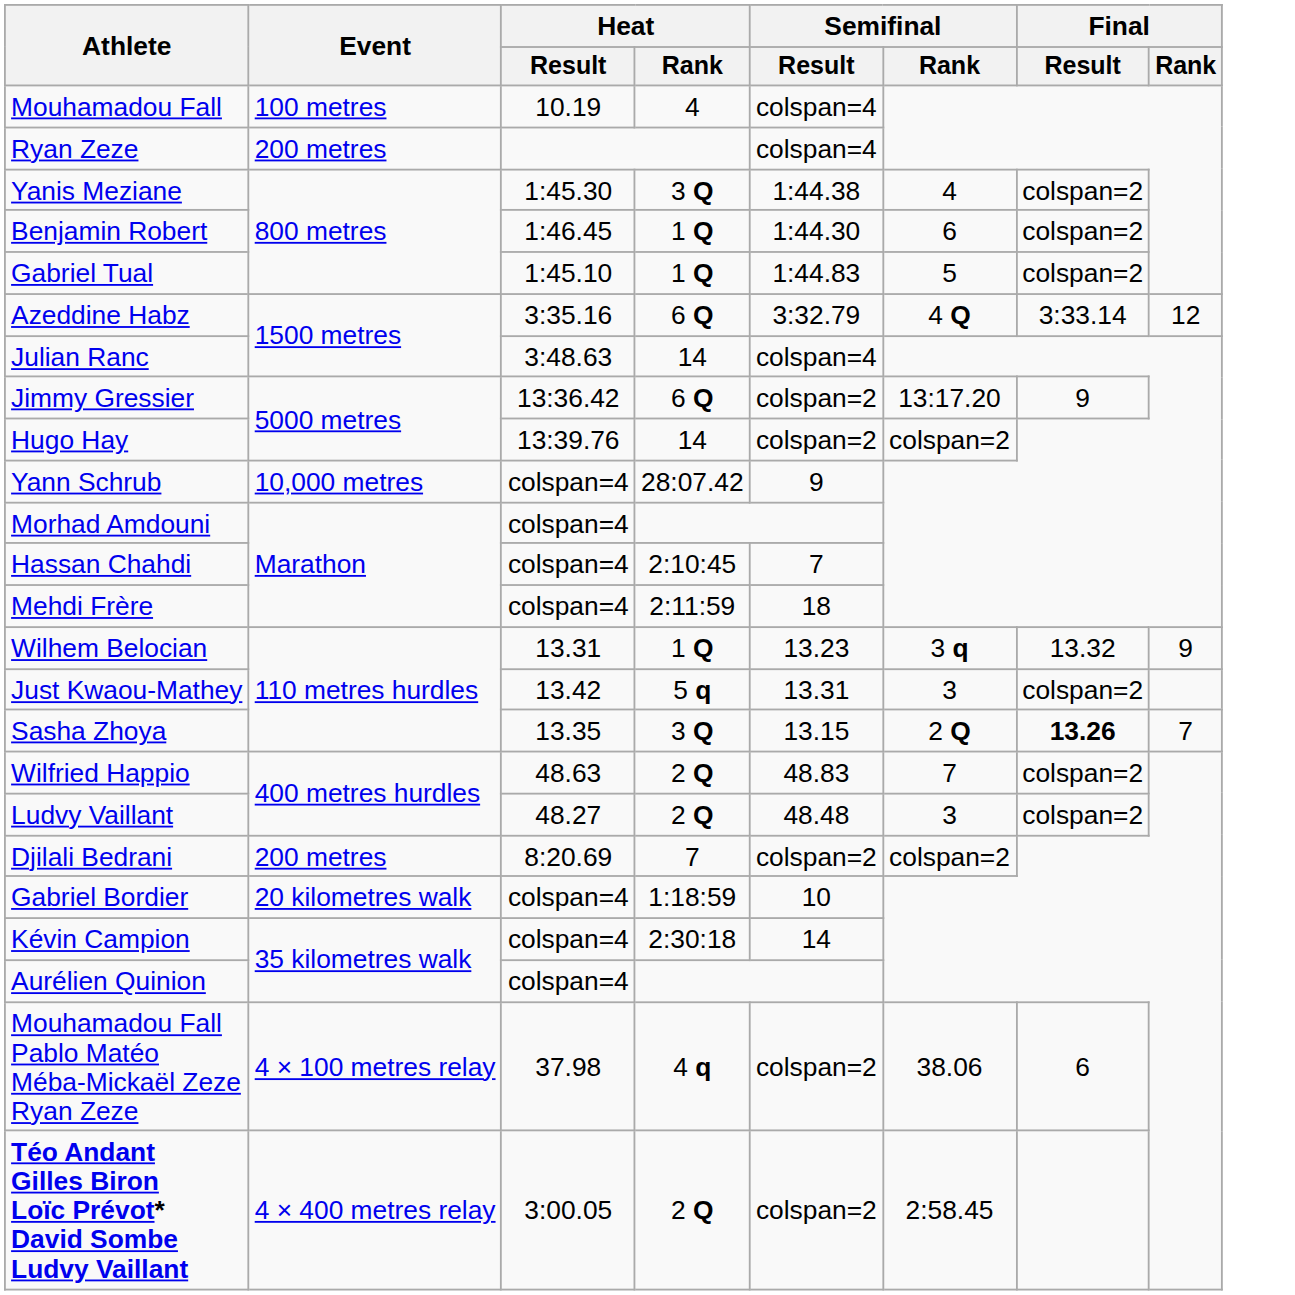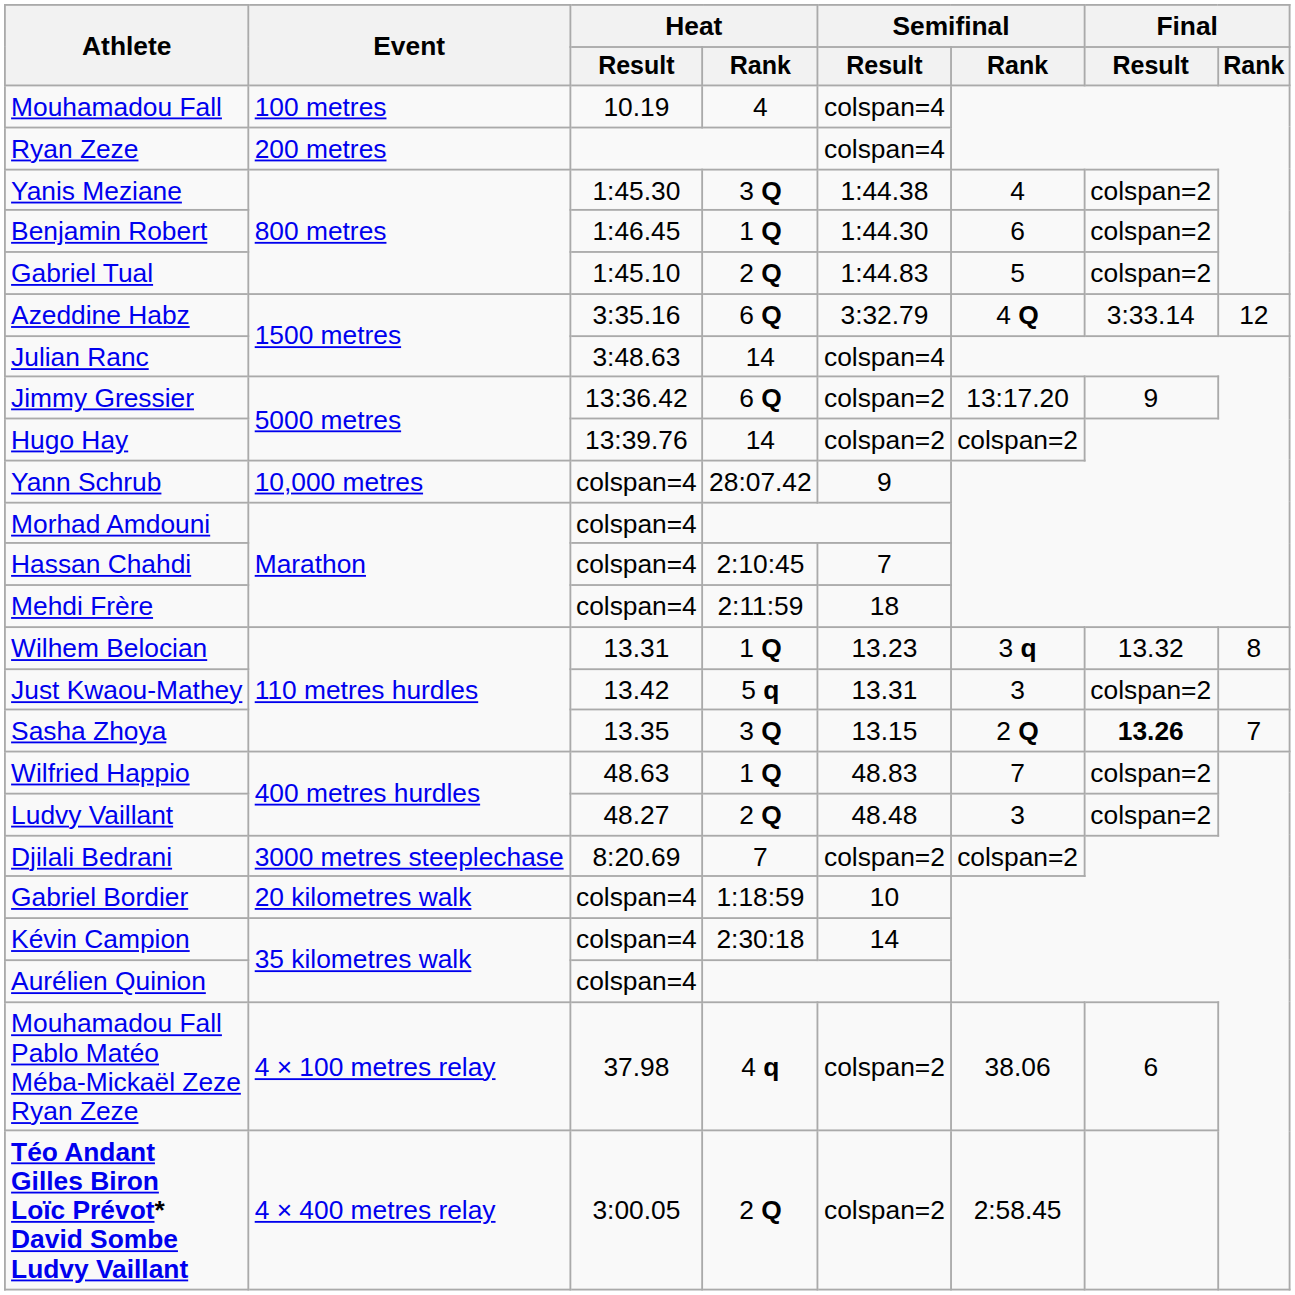(692, 274) 1 Q -> (760, 274) 2 Q
(1186, 648) 9 -> (1254, 648) 8
(692, 773) 2 Q -> (760, 773) 1 Q
(321, 856) 200 metres -> (409, 856) 3000 metres steeplechase
